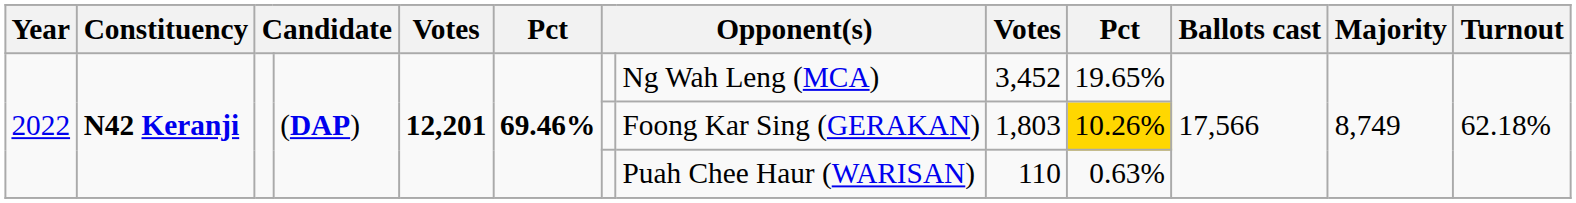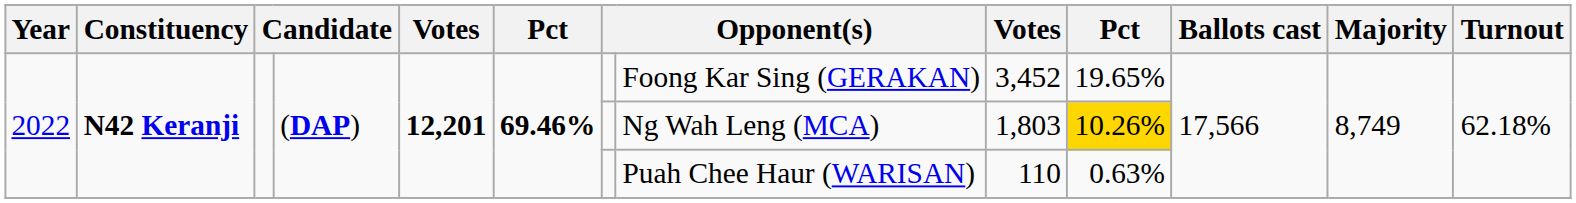(751, 77) Ng Wah Leng (MCA) -> (801, 77) Foong Kar Sing (GERAKAN)
(801, 125) Foong Kar Sing (GERAKAN) -> (751, 125) Ng Wah Leng (MCA)
